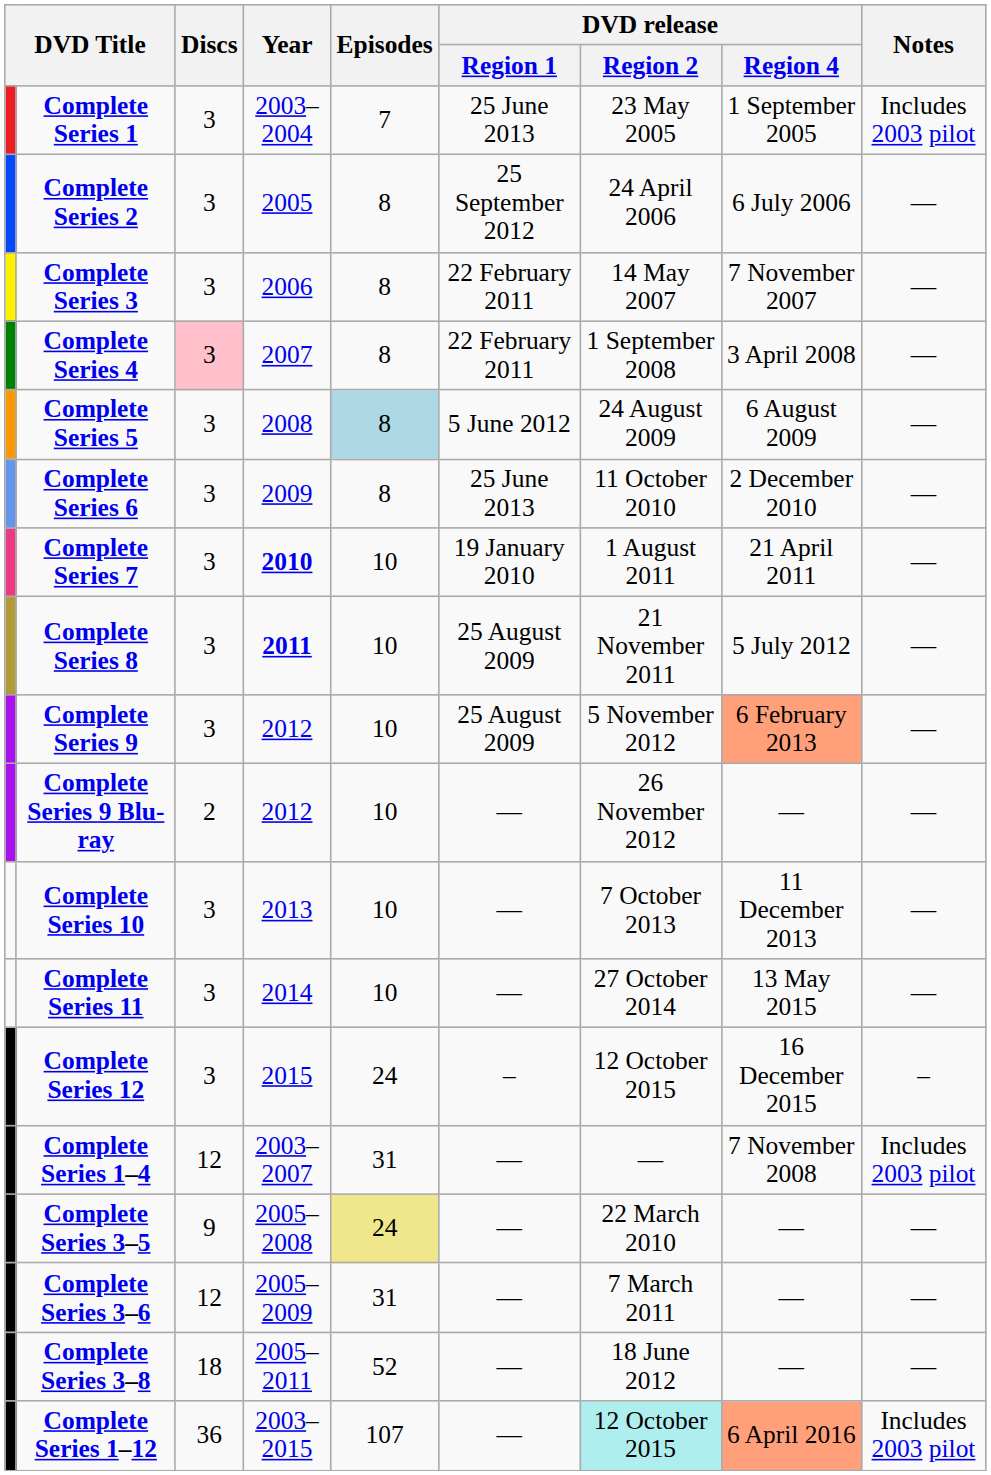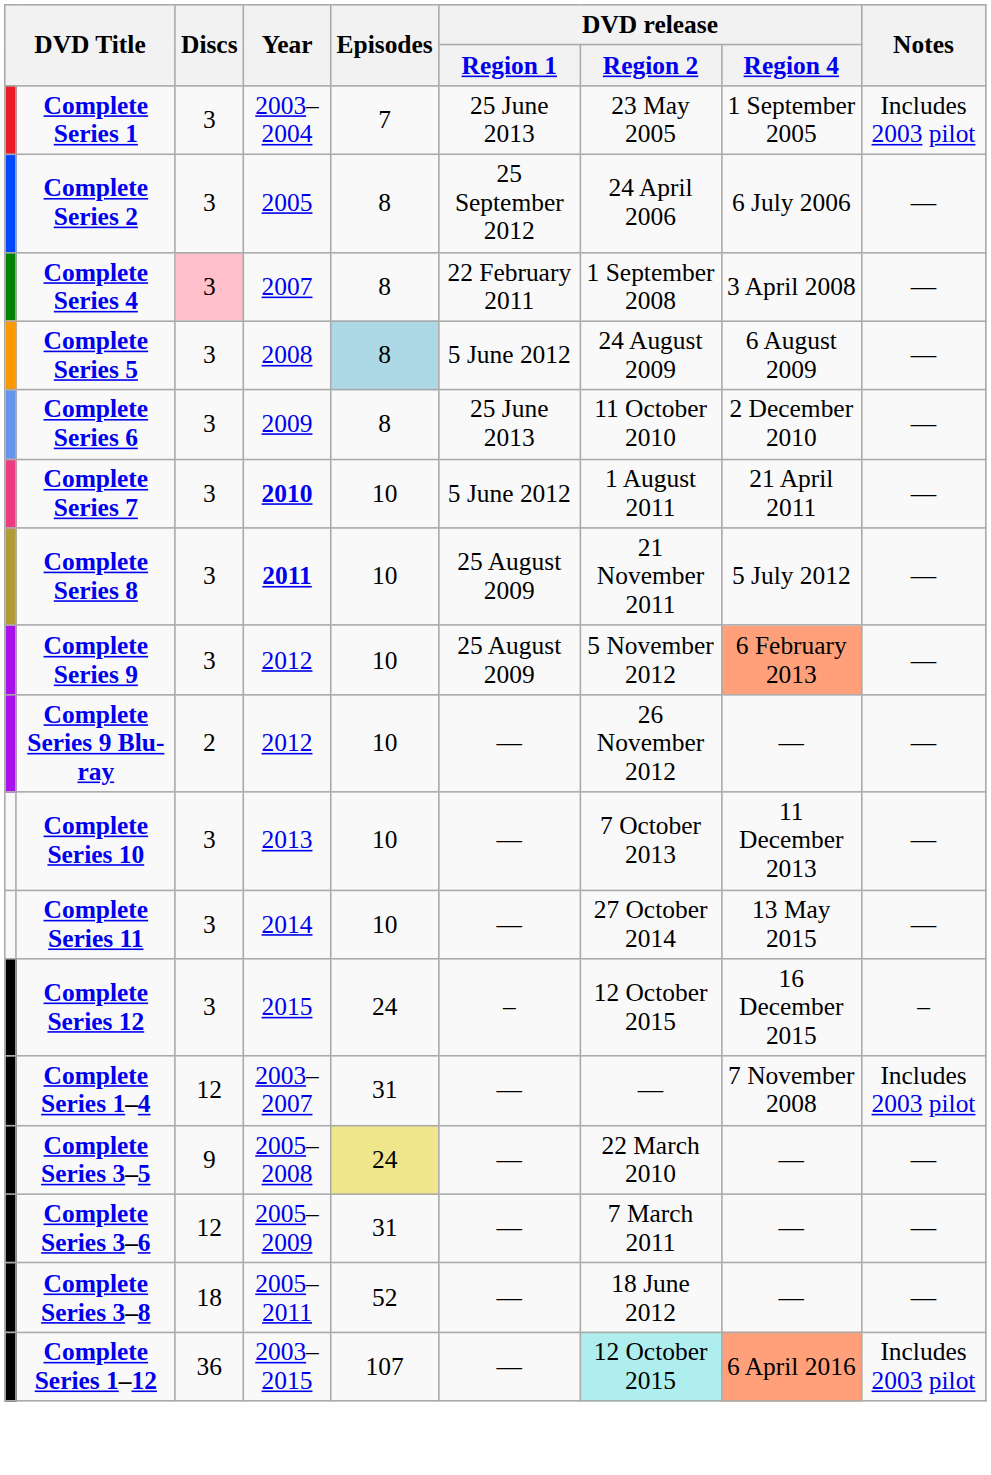- row: (96, 286)
(509, 562) 19 January 2010 -> (509, 493) 5 June 2012
